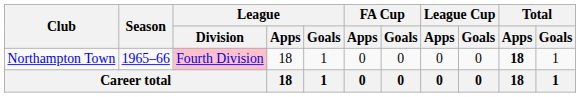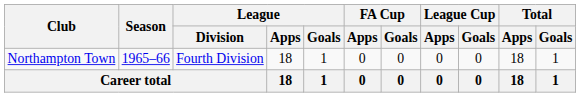(220, 59) pink background -> (220, 59) no background
(517, 59) bold -> (517, 59) normal
